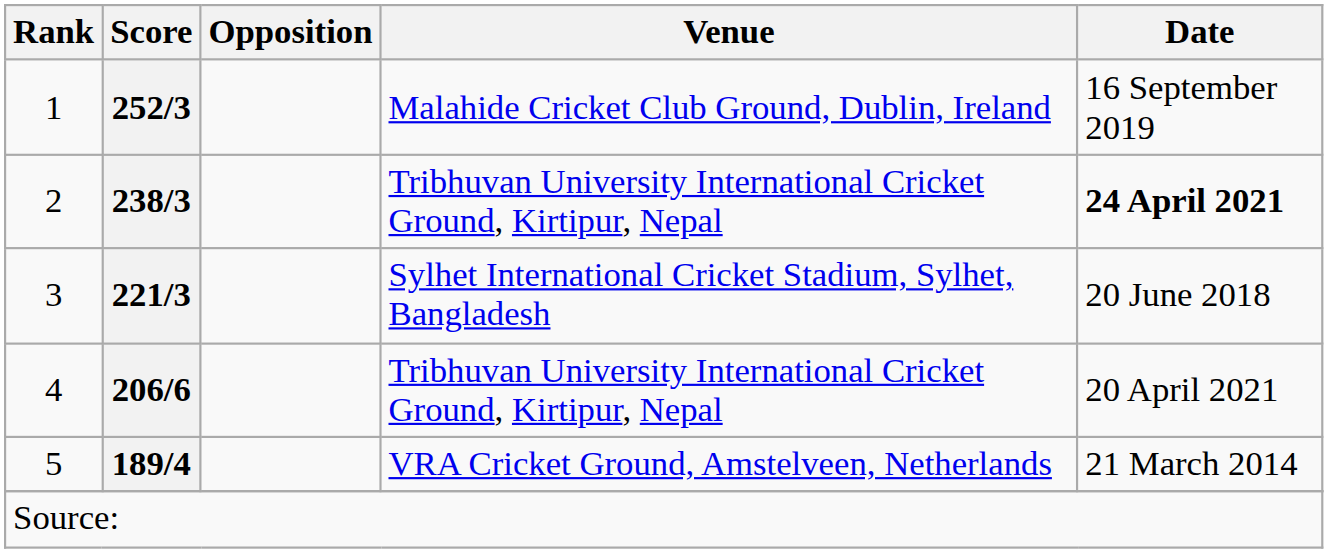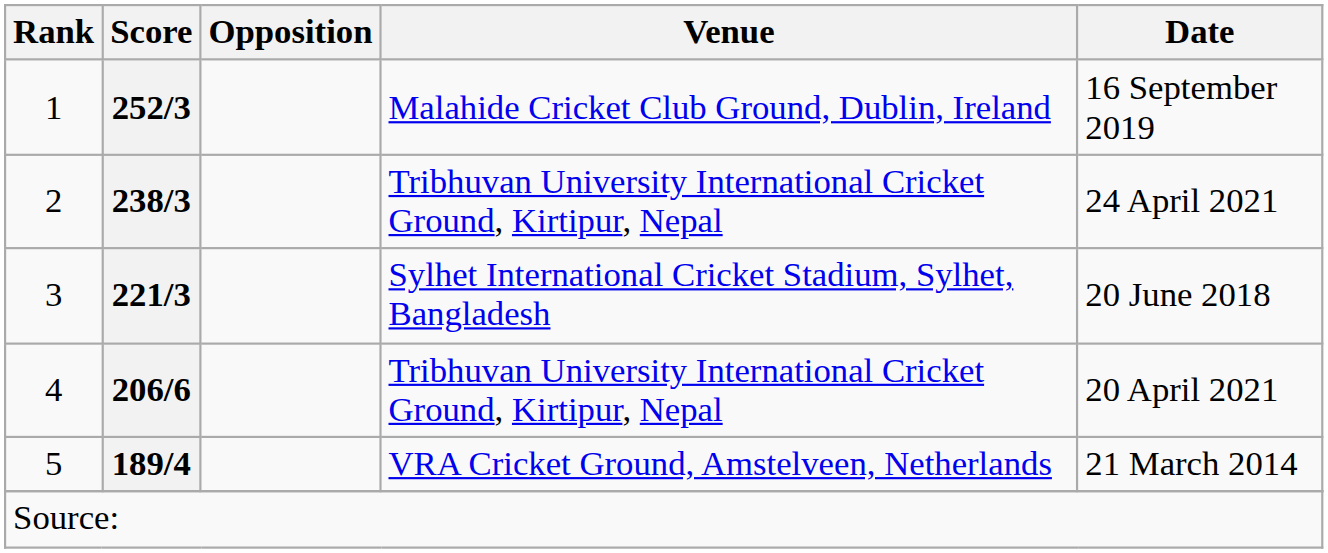(1185, 200) bold -> (1182, 200) normal
